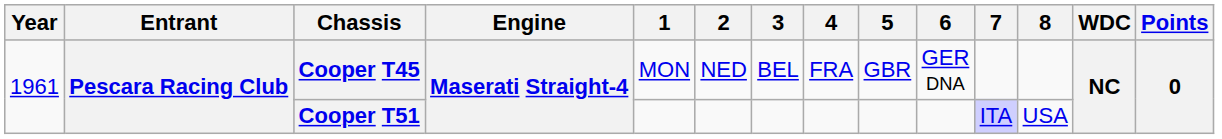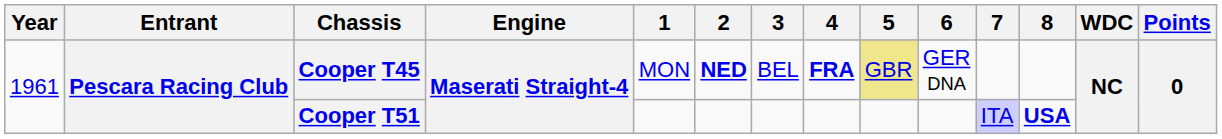(724, 70) normal -> (724, 70) bold
(831, 70) normal -> (832, 70) bold
(887, 70) no background -> (889, 70) khaki background
(1045, 117) normal -> (1047, 117) bold
